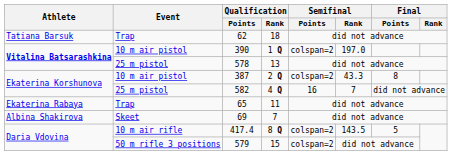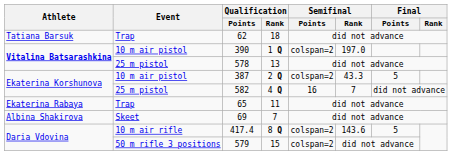(396, 77) 8 -> (396, 77) 5
(353, 130) 143.5 -> (353, 130) 143.6
